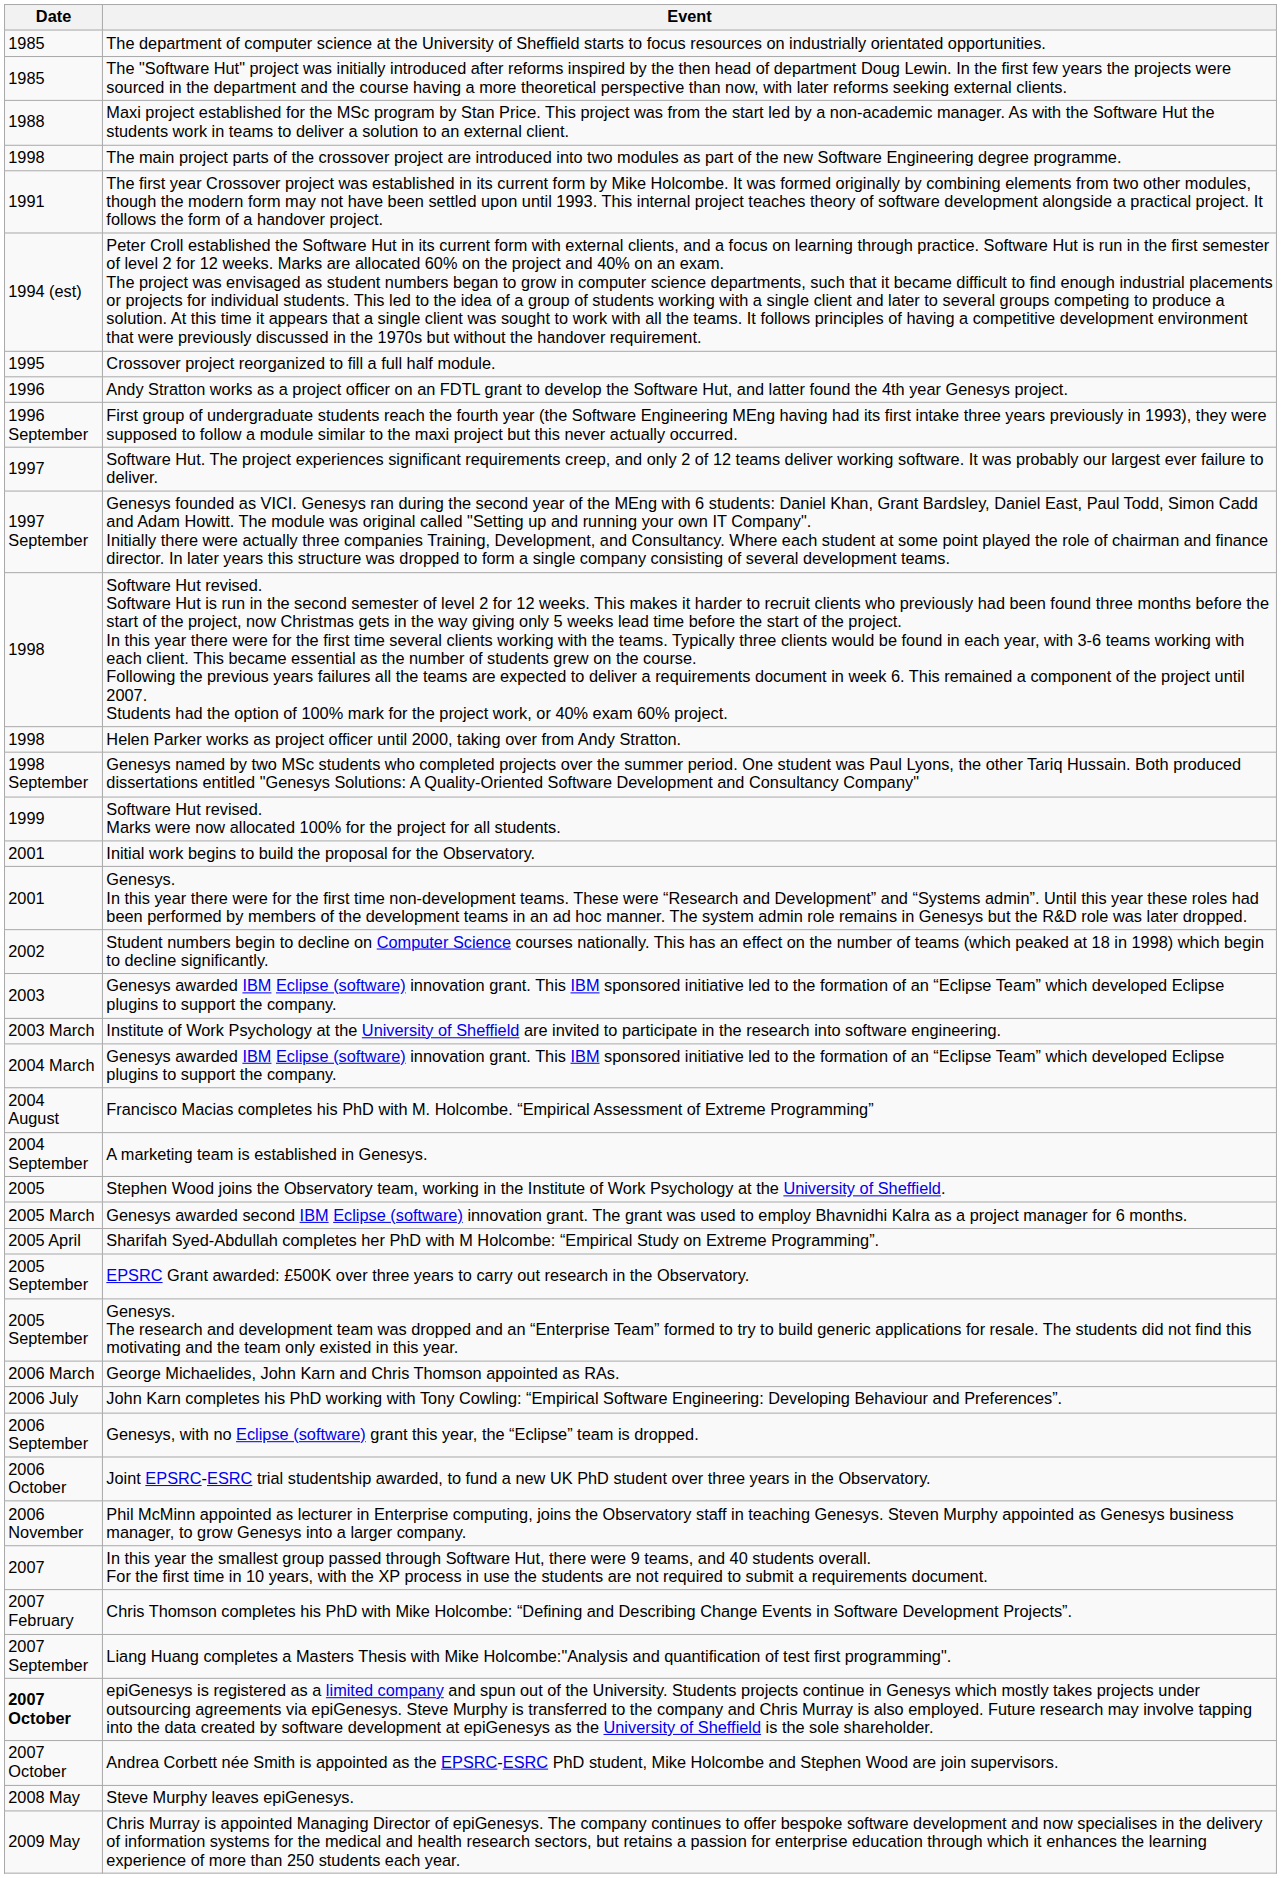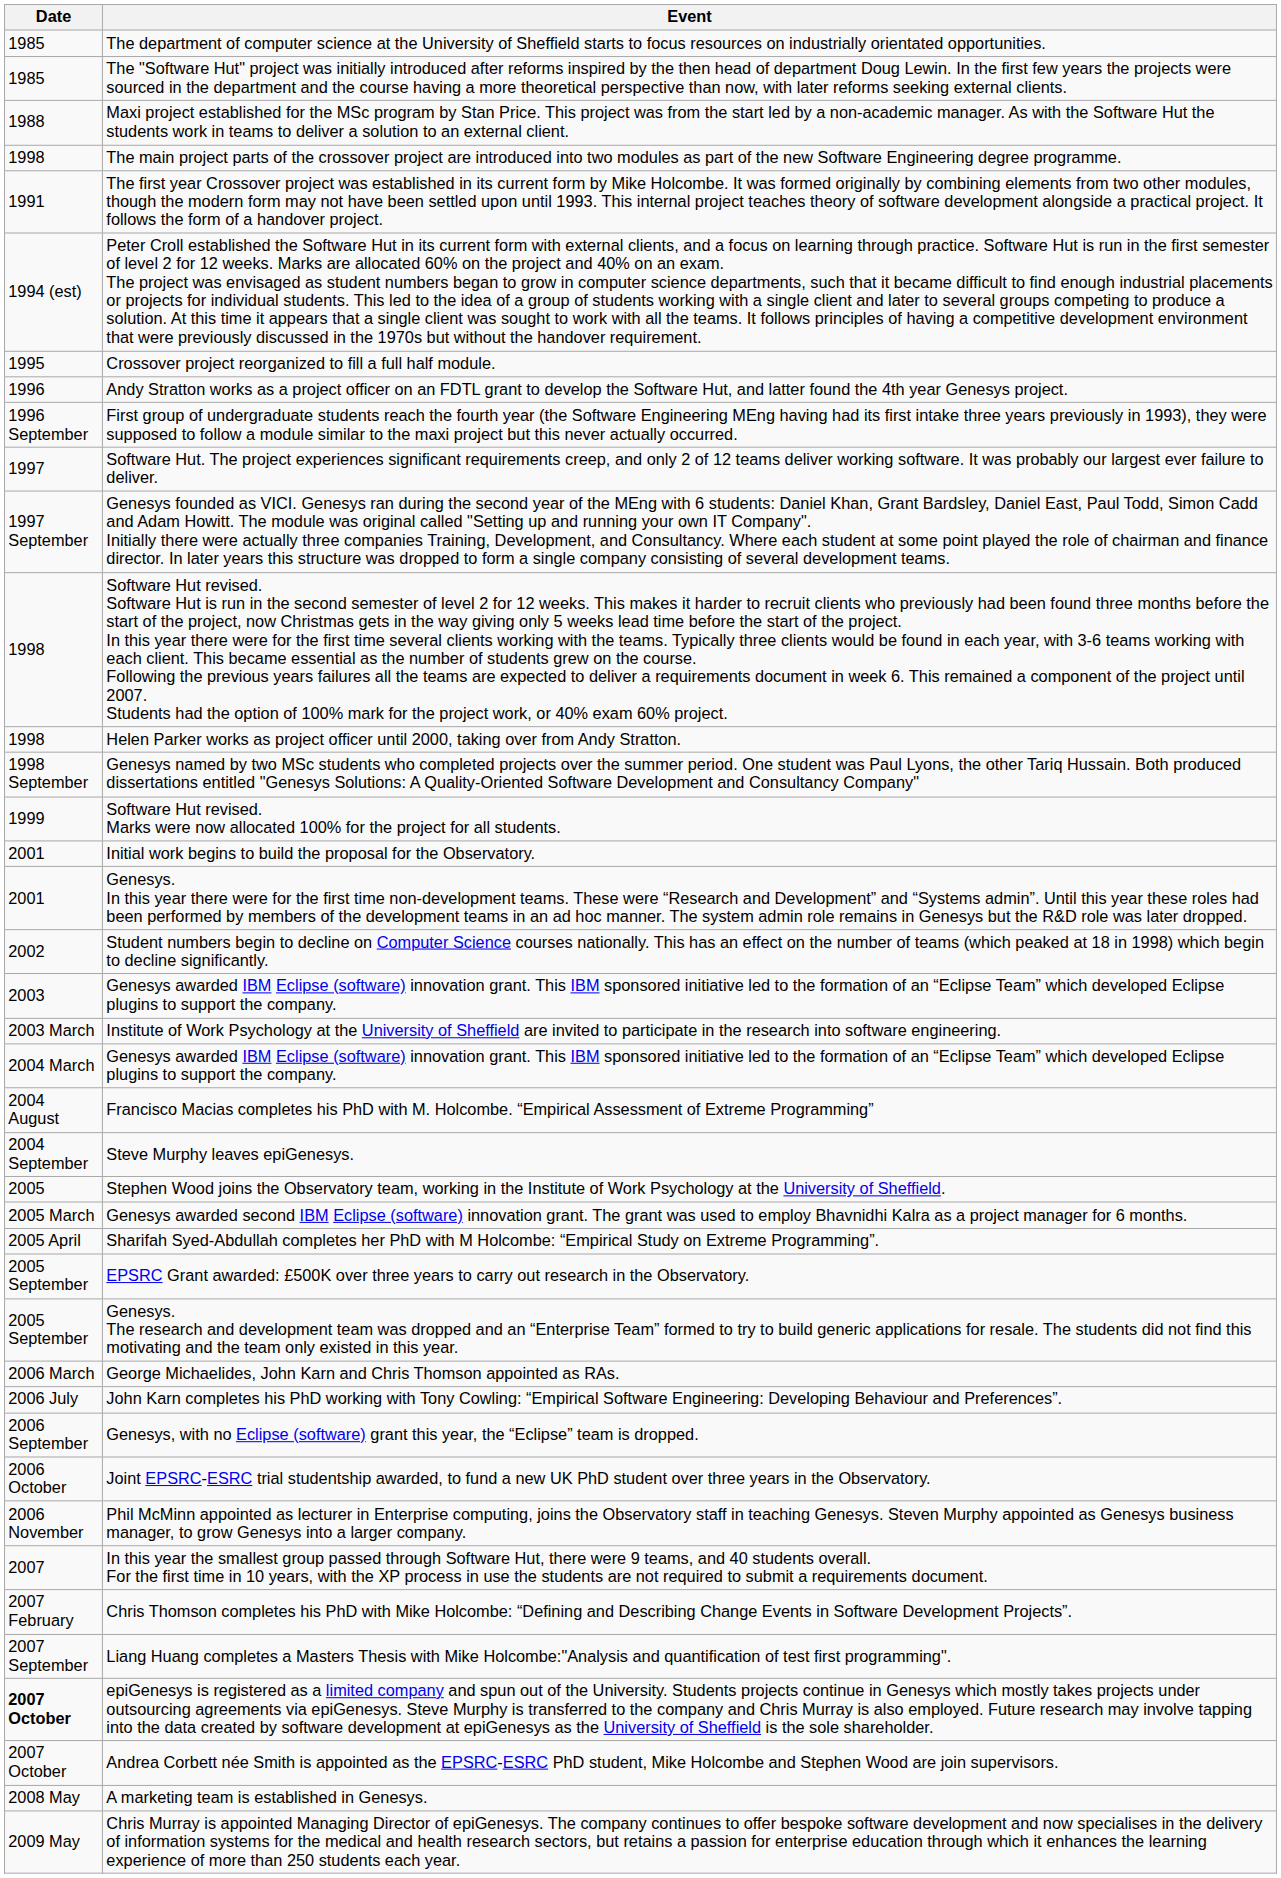(267, 1154) A marketing team is established in Genesys. -> (230, 1154) Steve Murphy leaves epiGenesys.
(230, 1797) Steve Murphy leaves epiGenesys. -> (267, 1797) A marketing team is established in Genesys.
